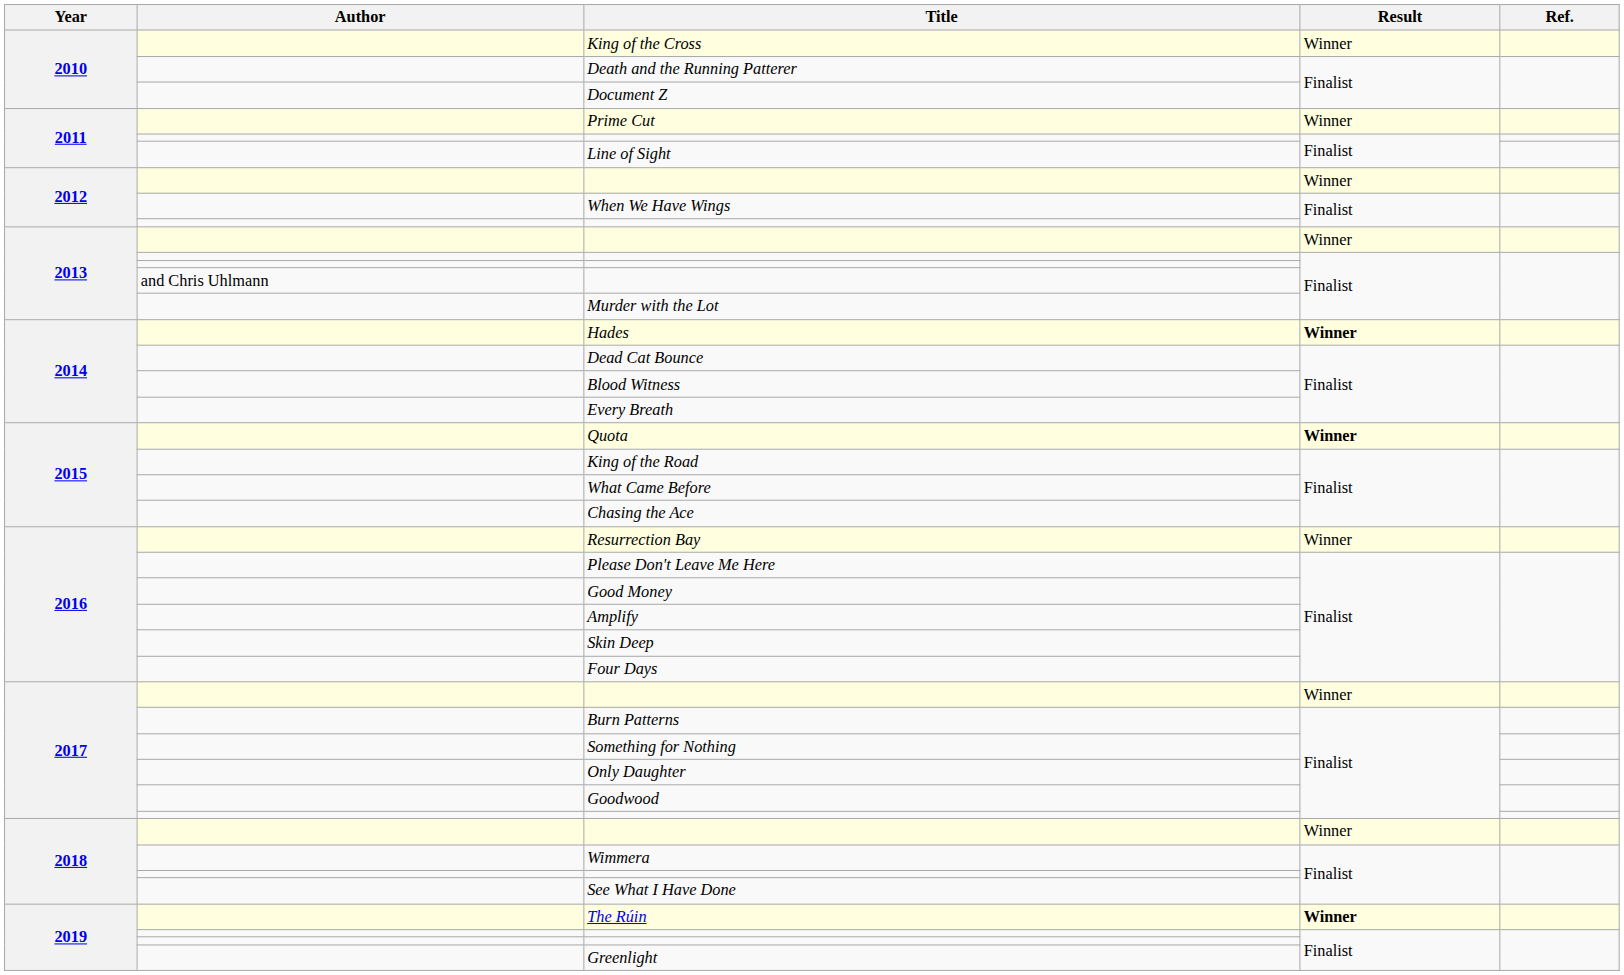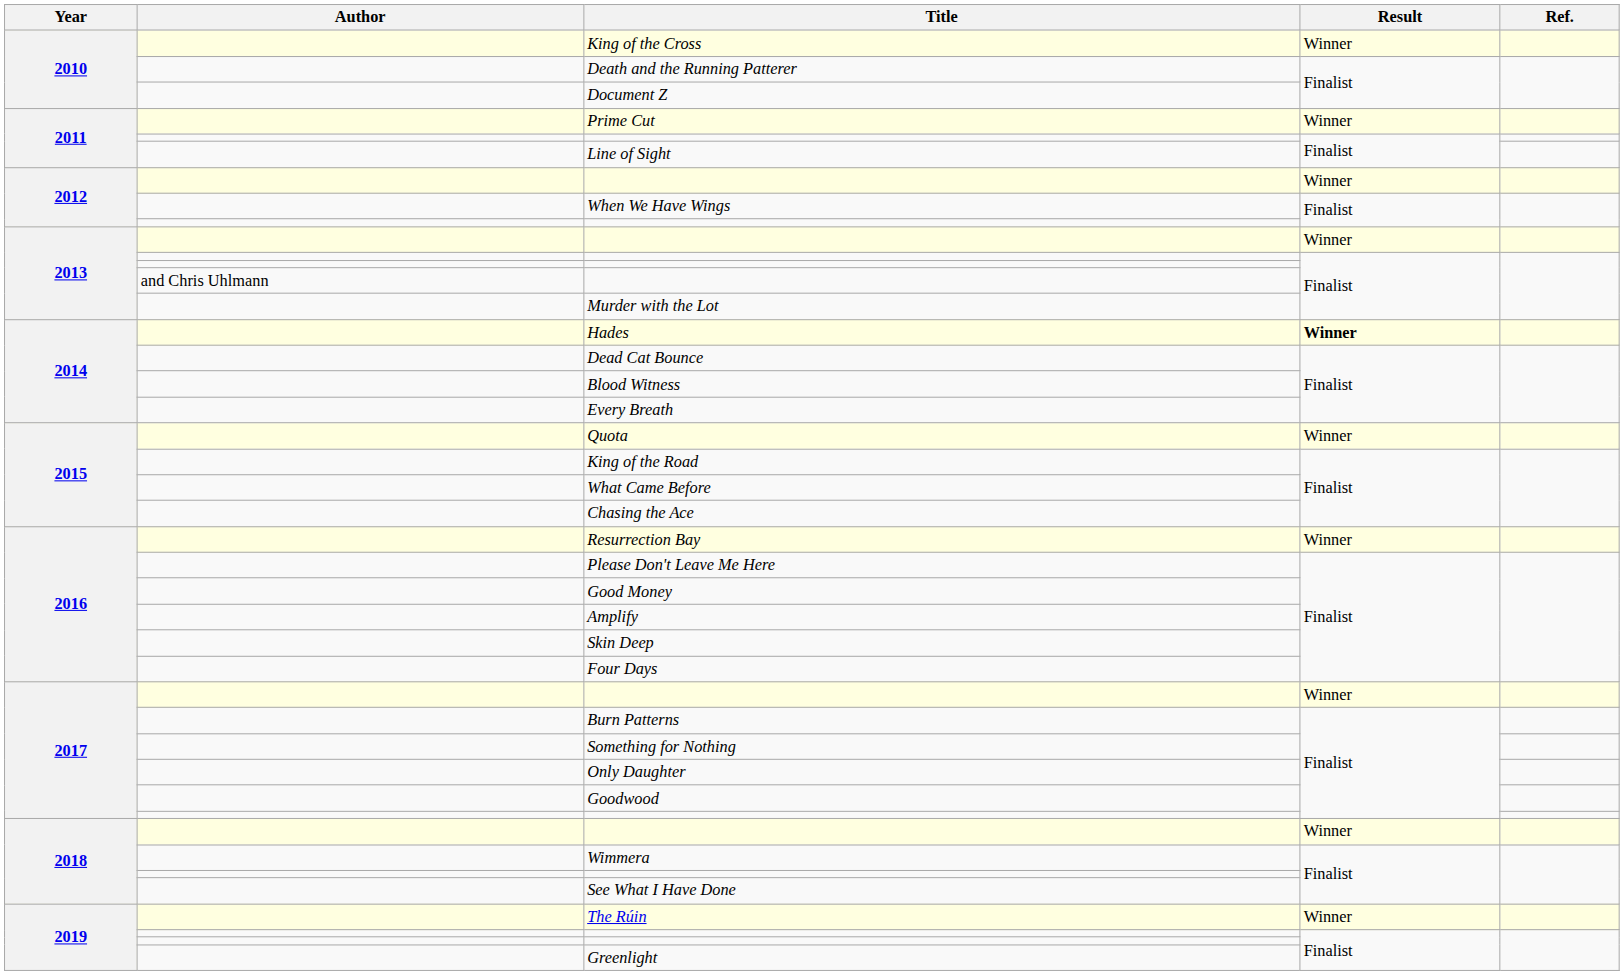(1330, 435) bold -> (1328, 435) normal
(1330, 916) bold -> (1328, 916) normal
